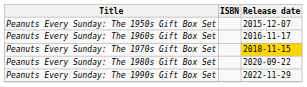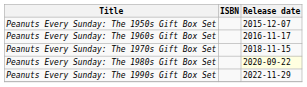(267, 50) gold background -> (267, 50) no background
(267, 62) no background -> (267, 62) lightyellow background
